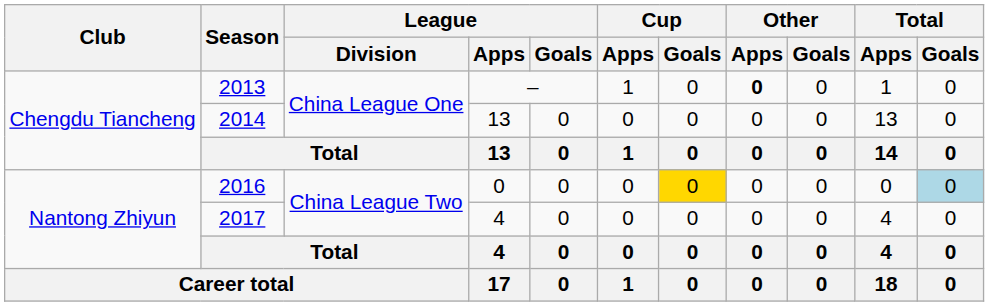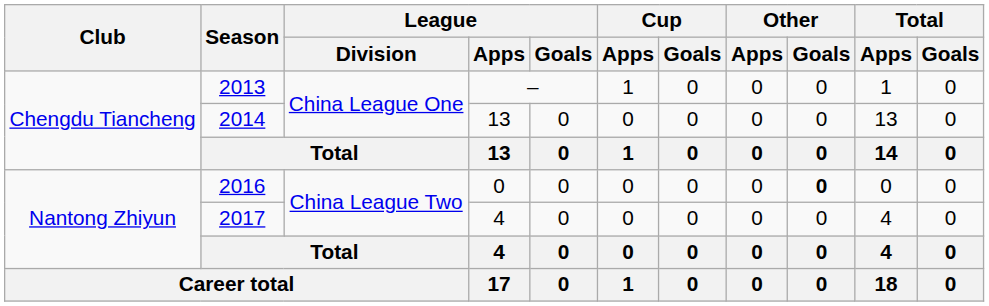(757, 86) bold -> (757, 86) normal
(693, 185) gold background -> (693, 185) no background
(821, 185) normal -> (821, 185) bold
(950, 185) lightblue background -> (950, 185) no background
